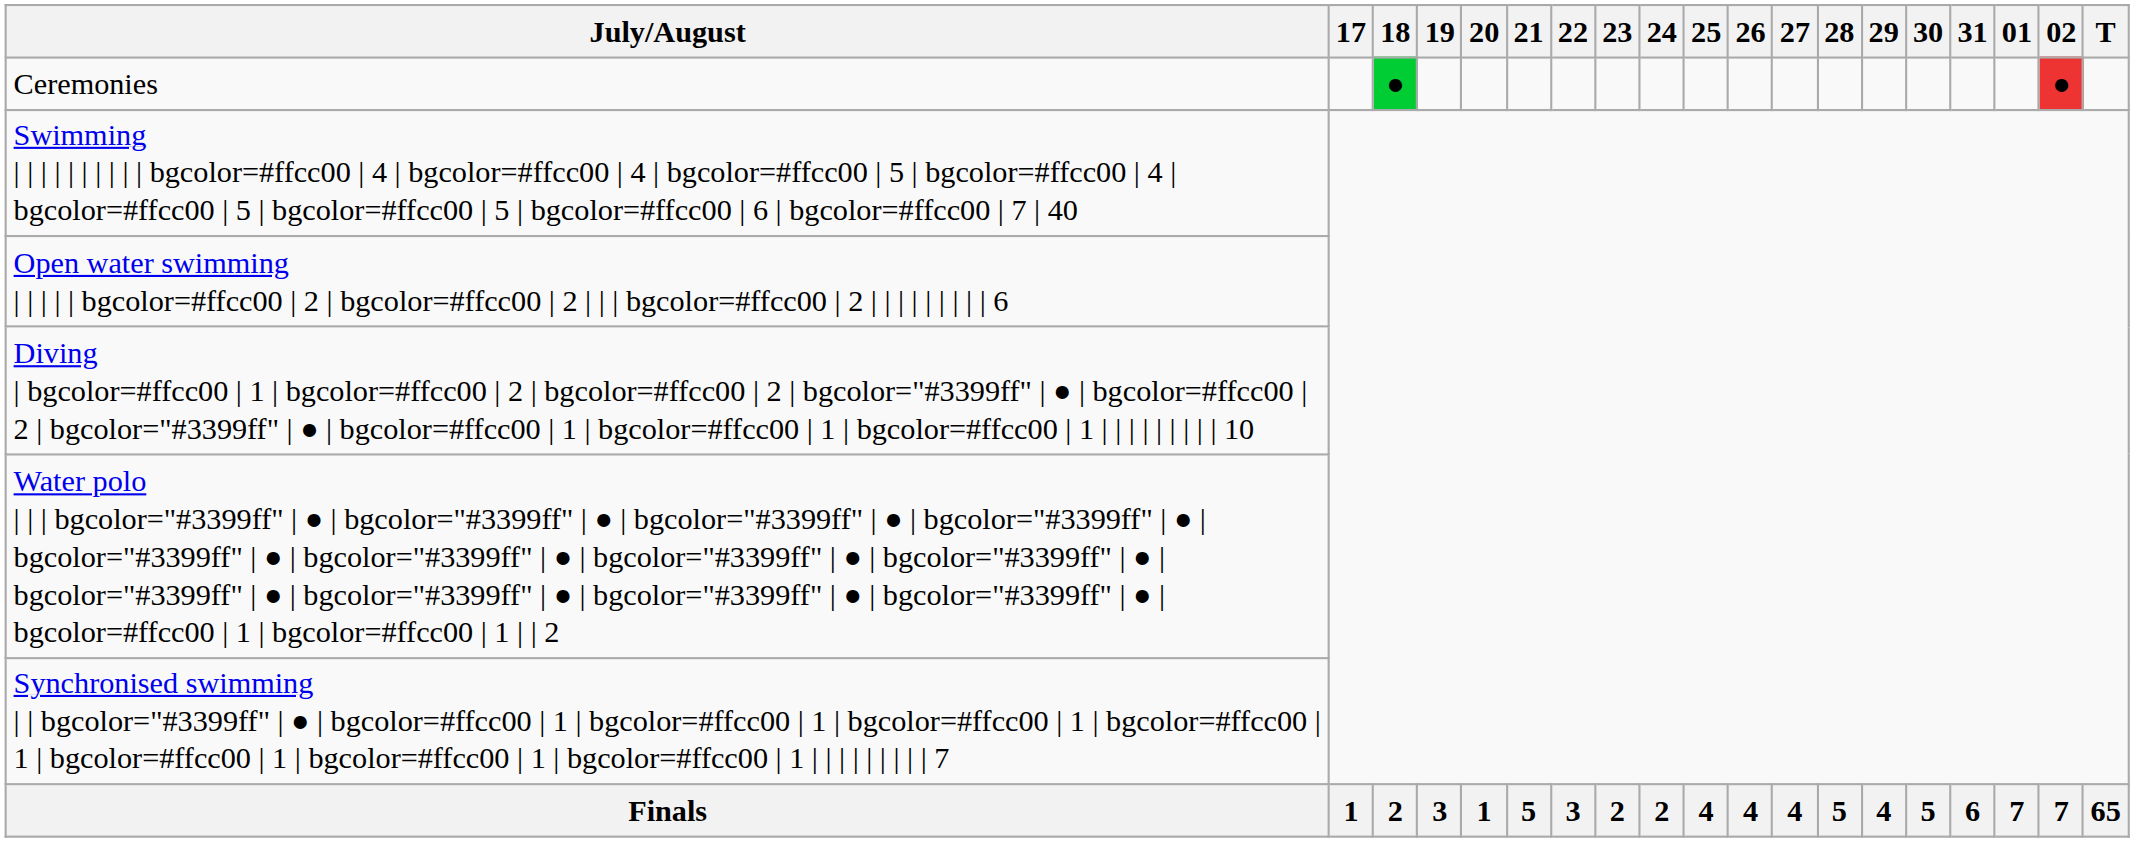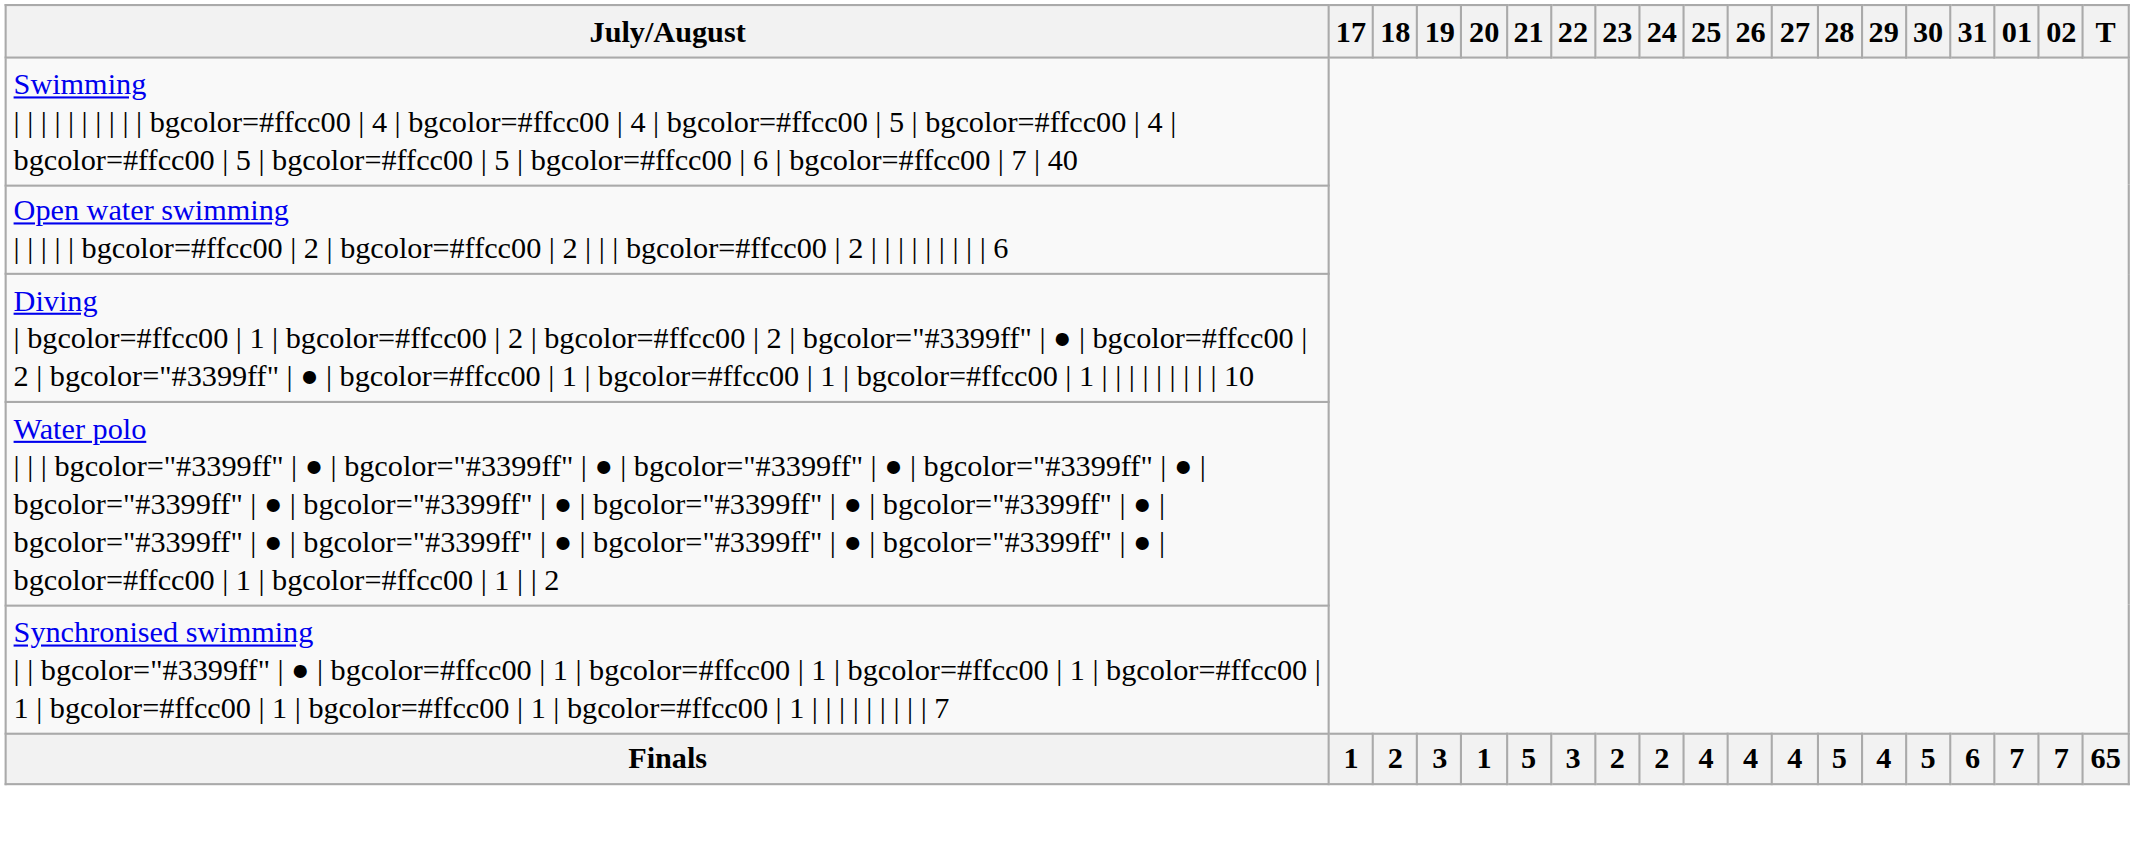- row: (86, 83)
